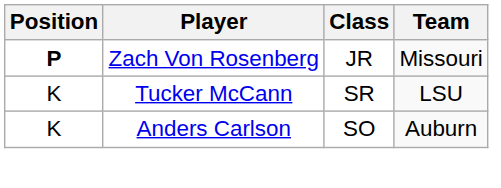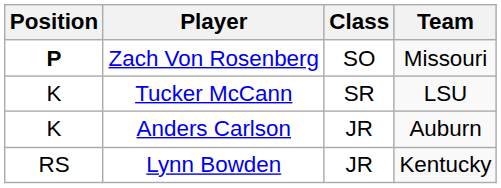(359, 57) JR -> (359, 57) SO
(359, 128) SO -> (359, 128) JR
+ row: (214, 164)
